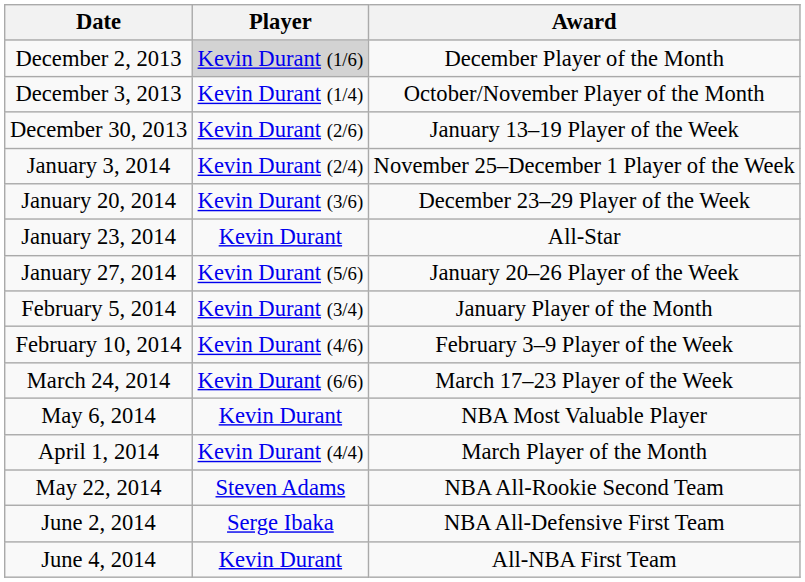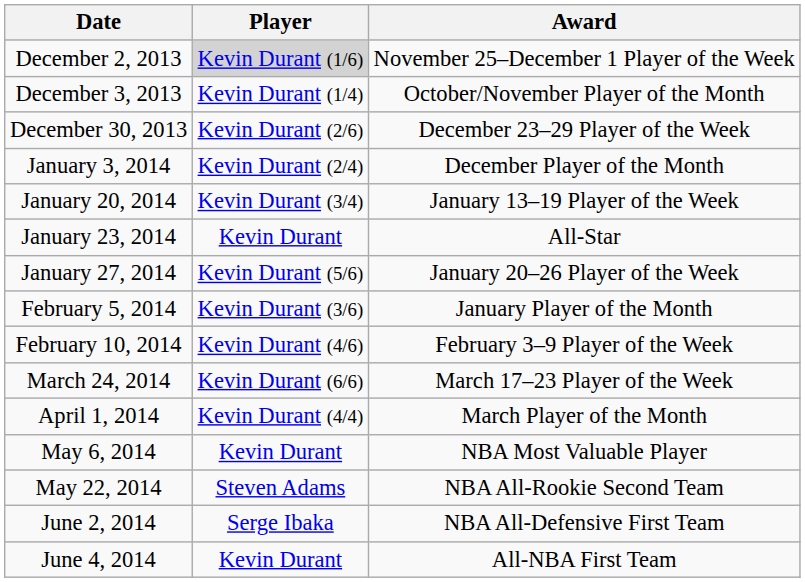(584, 58) December Player of the Month -> (584, 58) November 25–December 1 Player of the Week
(584, 129) January 13–19 Player of the Week -> (584, 129) December 23–29 Player of the Week
(584, 165) November 25–December 1 Player of the Week -> (584, 165) December Player of the Month
(280, 201) Kevin Durant (3/6) -> (280, 201) Kevin Durant (3/4)
(584, 201) December 23–29 Player of the Week -> (584, 201) January 13–19 Player of the Week
(280, 308) Kevin Durant (3/4) -> (280, 308) Kevin Durant (3/6)
rows swapped: (99, 451) <-> (99, 415)
